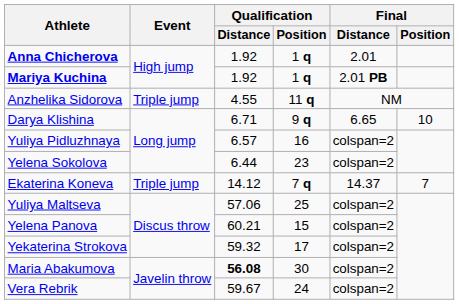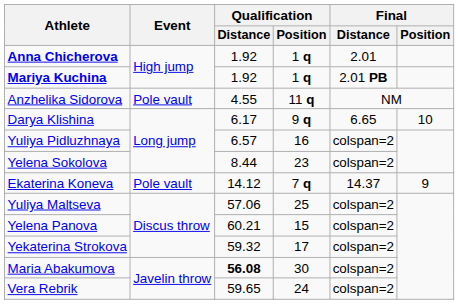(166, 99) Triple jump -> (163, 99) Pole vault
(244, 120) 6.71 -> (244, 120) 6.17
(244, 162) 6.44 -> (244, 162) 8.44
(166, 184) Triple jump -> (163, 184) Pole vault
(425, 184) 7 -> (425, 184) 9
(244, 289) 59.67 -> (244, 289) 59.65
